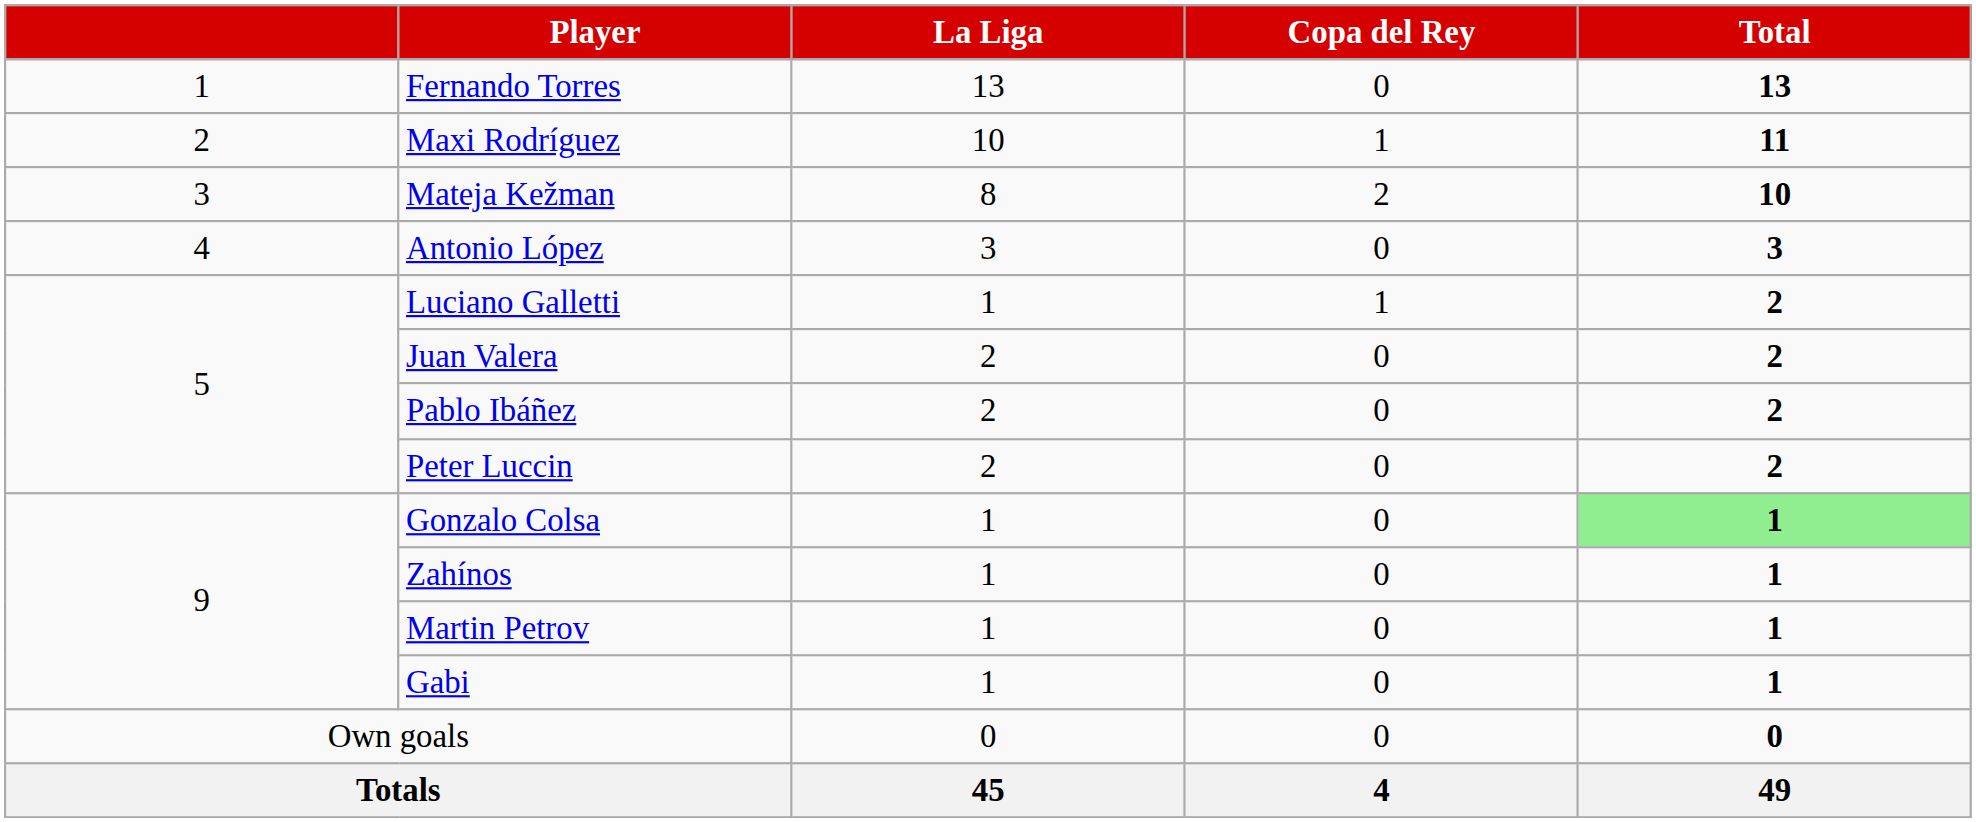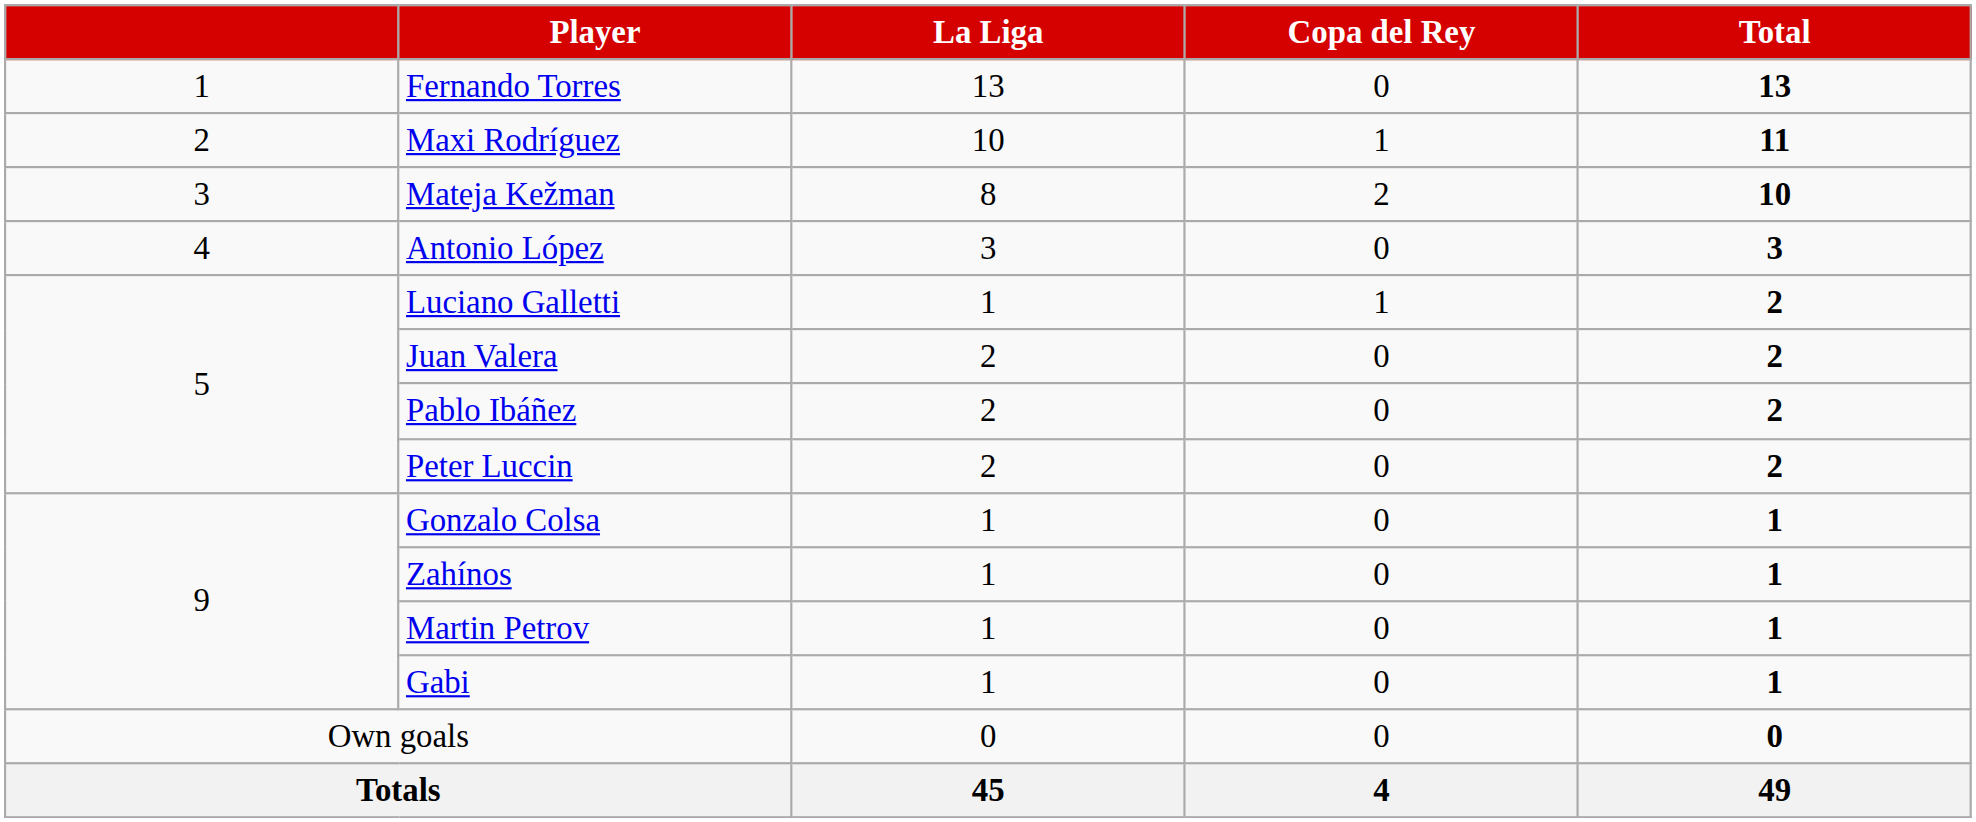(1775, 518) lightgreen background -> (1775, 518) no background
